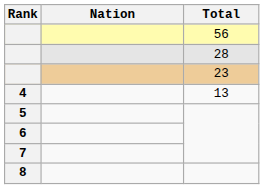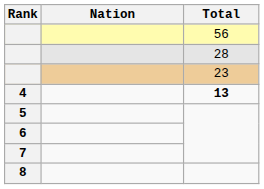(221, 94) normal -> (221, 94) bold
